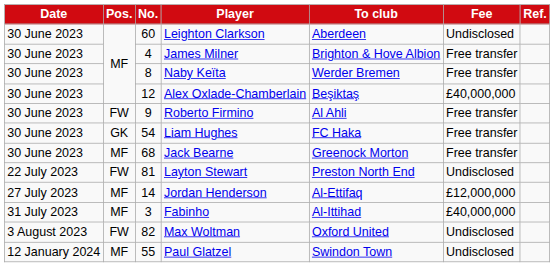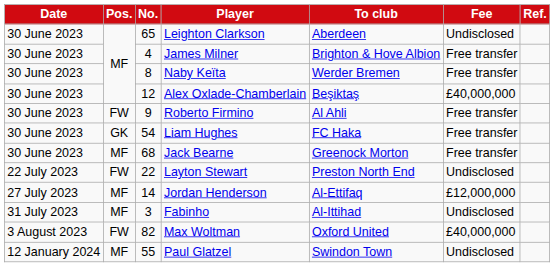(148, 34) 60 -> (148, 34) 65
(148, 172) 81 -> (148, 172) 22
(481, 212) £40,000,000 -> (480, 212) Undisclosed
(480, 232) Undisclosed -> (481, 232) £40,000,000
